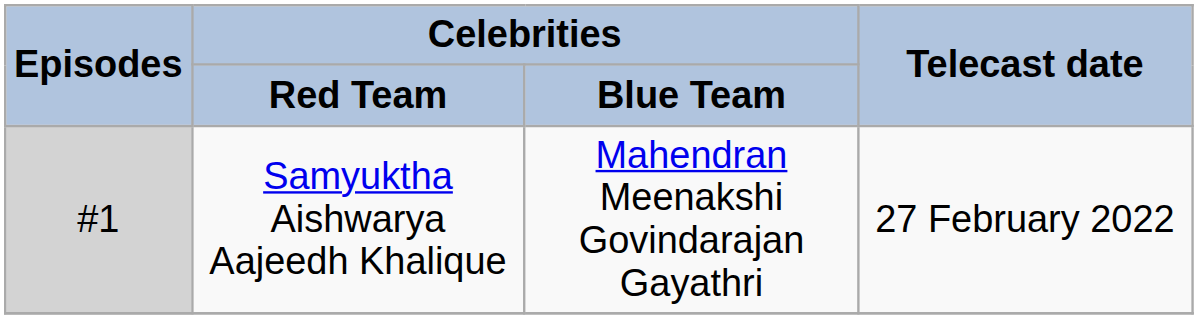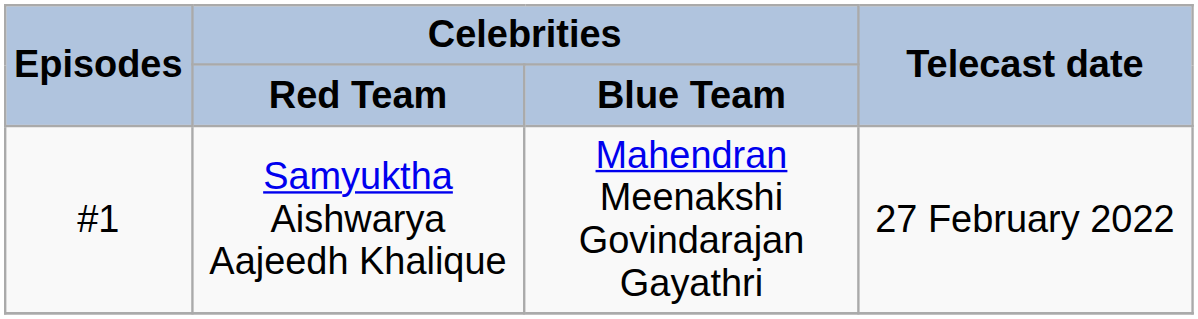(98, 218) lightgrey background -> (98, 218) no background
